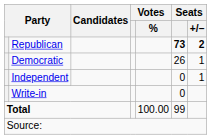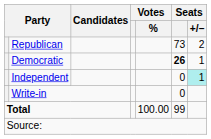(179, 45) bold -> (179, 45) normal
(202, 45) bold -> (202, 45) normal
(179, 61) normal -> (179, 61) bold
(202, 77) no background -> (202, 77) paleturquoise background
